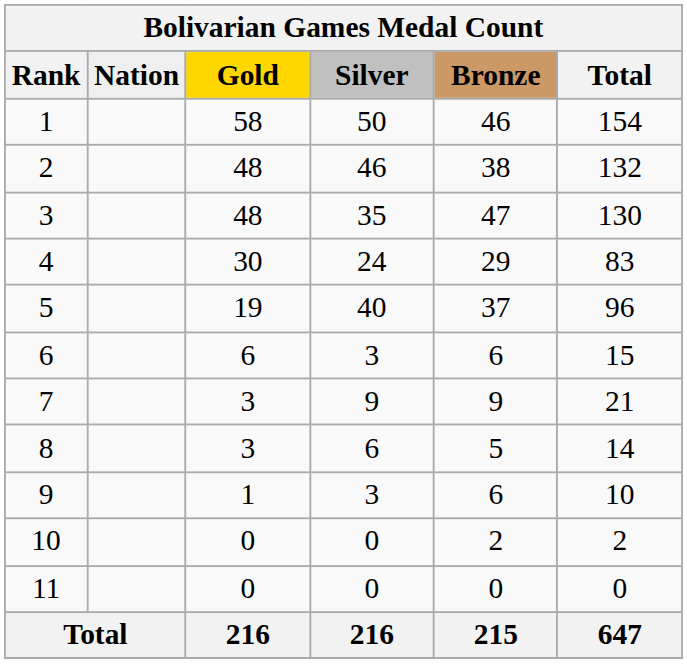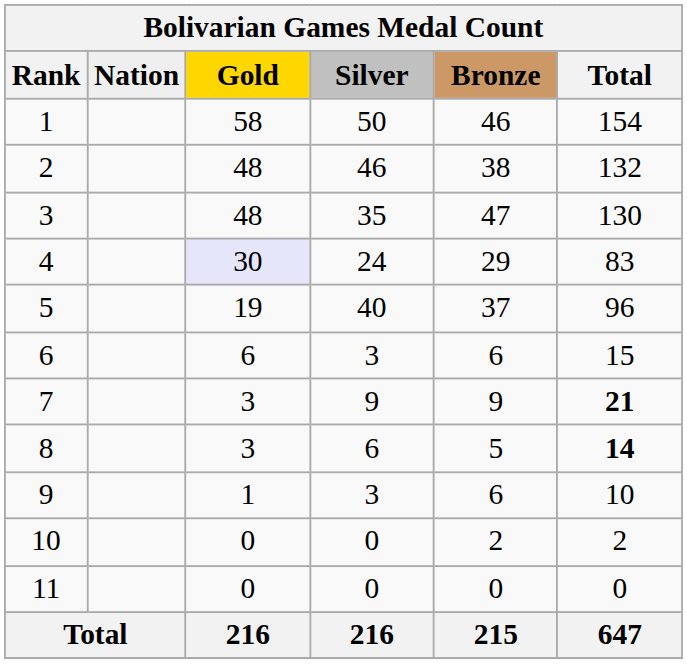(248, 261) no background -> (248, 261) lavender background
(620, 401) normal -> (620, 401) bold
(620, 448) normal -> (620, 448) bold
